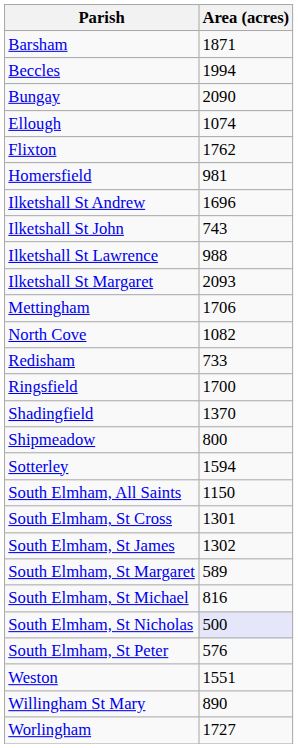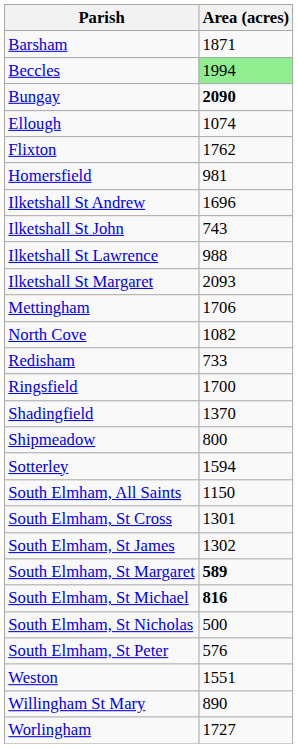(219, 70) no background -> (219, 70) lightgreen background
(219, 96) normal -> (219, 96) bold
(215, 571) normal -> (215, 571) bold
(215, 598) normal -> (215, 598) bold
(215, 624) lavender background -> (215, 624) no background
